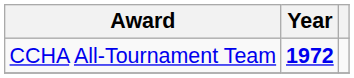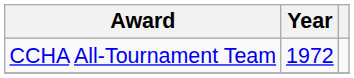(310, 55) bold -> (310, 55) normal
